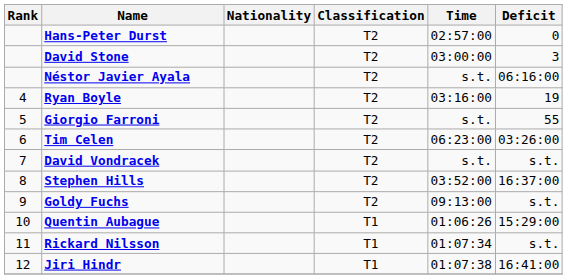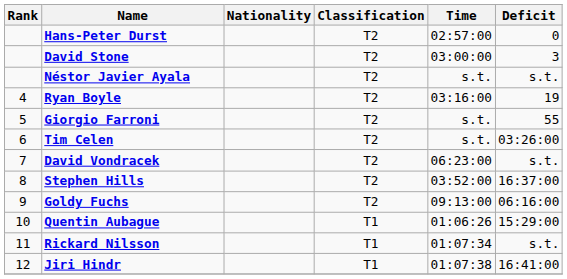(529, 77) 06:16:00 -> (544, 77) s.t.
(461, 139) 06:23:00 -> (477, 139) s.t.
(477, 160) s.t. -> (461, 160) 06:23:00
(544, 202) s.t. -> (529, 202) 06:16:00
